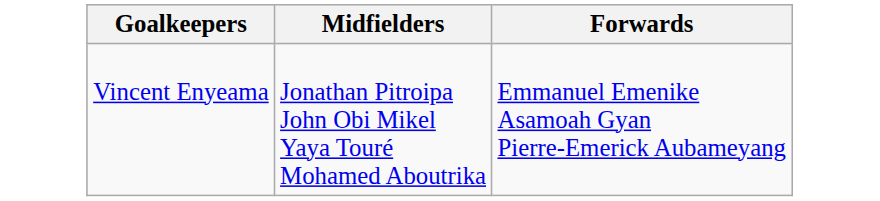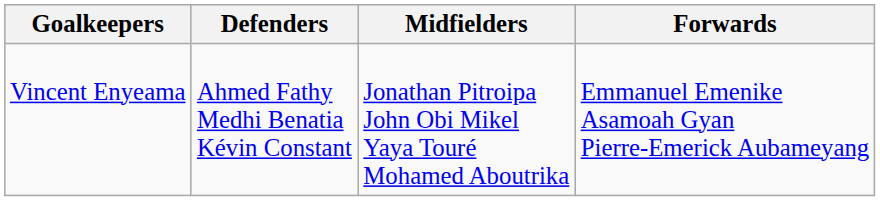+ column: (274, 24)
